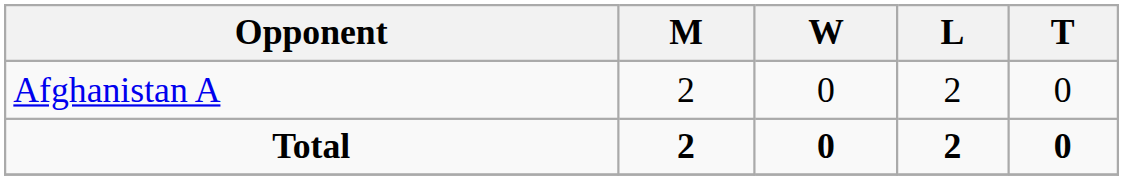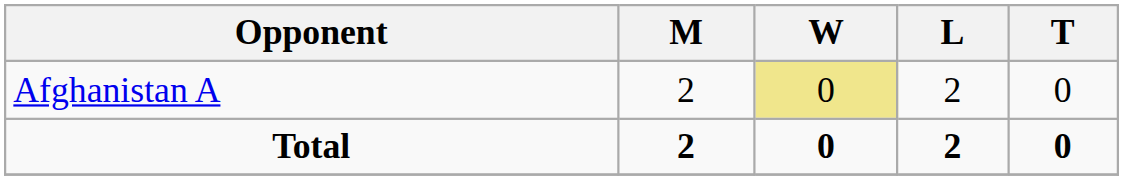(826, 89) no background -> (826, 89) khaki background
